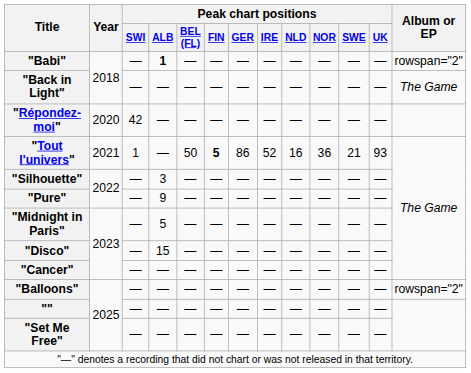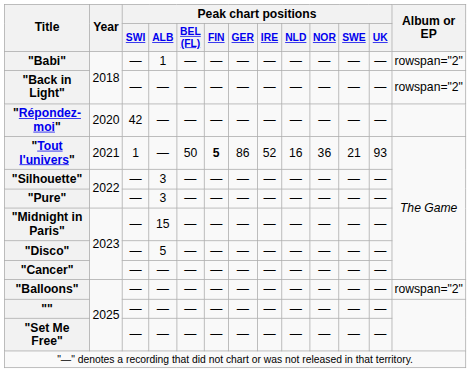(163, 61) bold -> (163, 61) normal
(429, 87) The Game -> (429, 87) rowspan="2"
(163, 198) 9 -> (163, 198) 3
(163, 224) 5 -> (163, 224) 15
(163, 250) 15 -> (163, 250) 5
